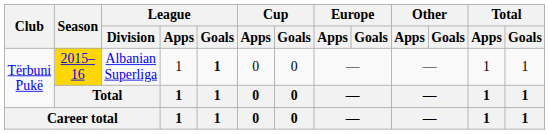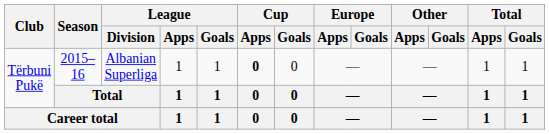(78, 66) gold background -> (78, 66) no background
(217, 66) bold -> (217, 66) normal
(256, 66) normal -> (256, 66) bold
